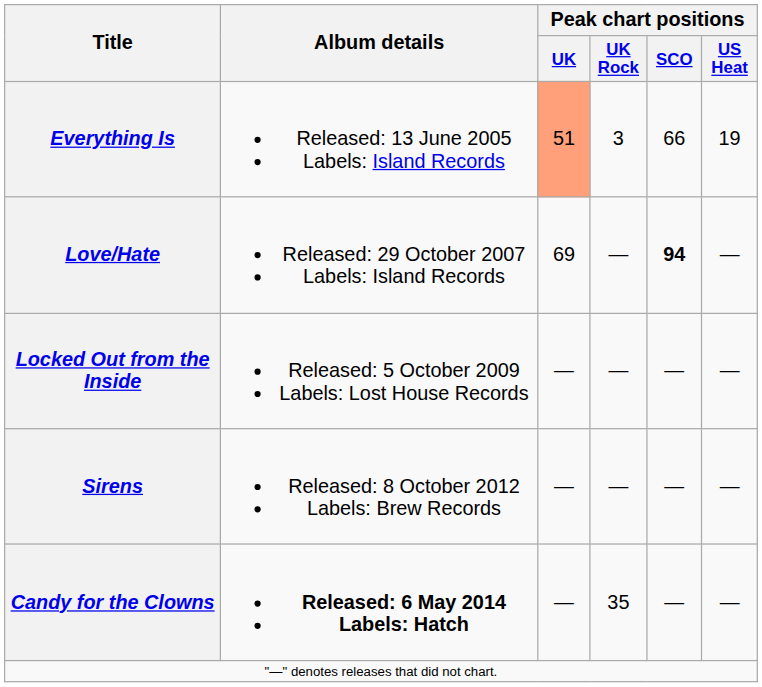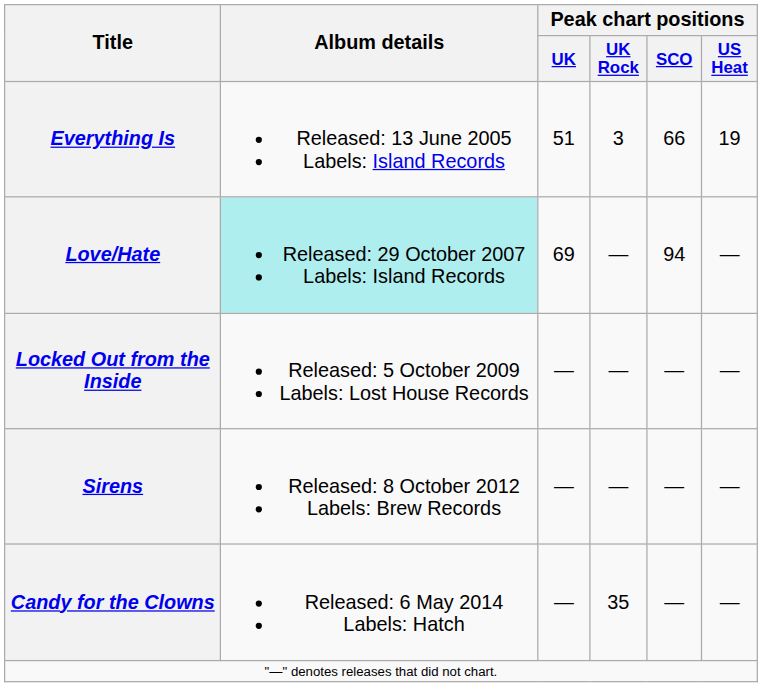(564, 139) lightsalmon background -> (564, 139) no background
(379, 266) no background -> (379, 266) paleturquoise background
(674, 254) bold -> (674, 254) normal
(379, 613) bold -> (379, 613) normal
